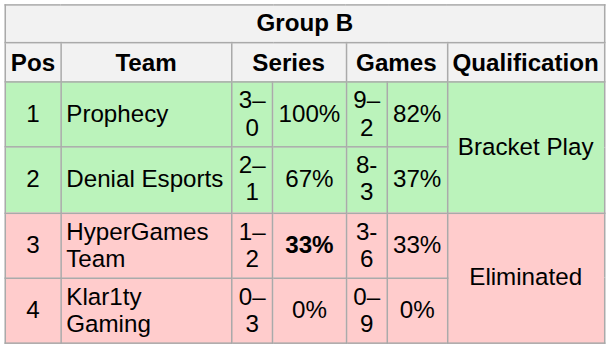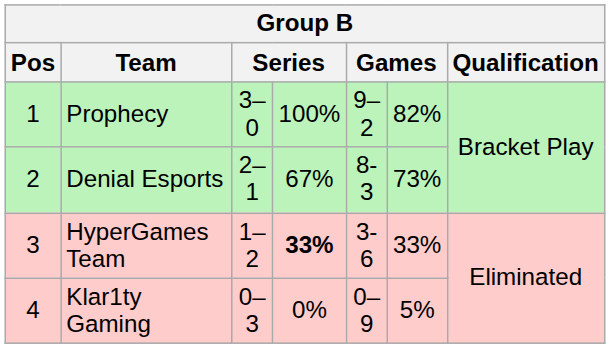(417, 179) 37% -> (417, 179) 73%
(417, 310) 0% -> (417, 310) 5%
